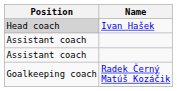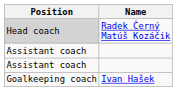(128, 26) Ivan Hašek -> (136, 31) Radek Černý Matúš Kozáčik
(136, 74) Radek Černý Matúš Kozáčik -> (128, 79) Ivan Hašek
